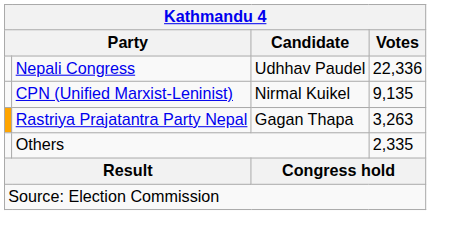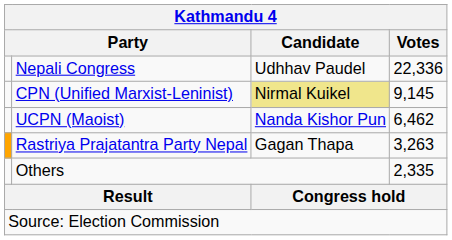(302, 94) no background -> (302, 94) khaki background
(393, 94) 9,135 -> (414, 94) 9,145
+ row: (70, 119)
